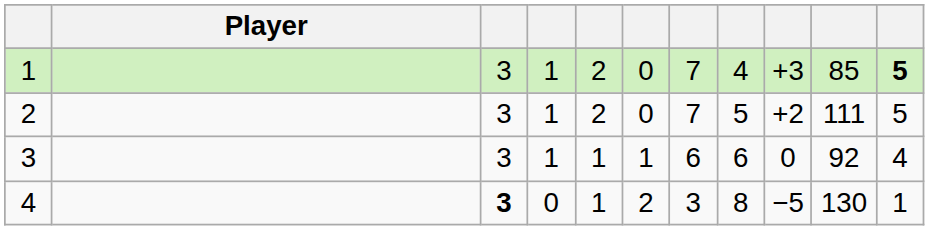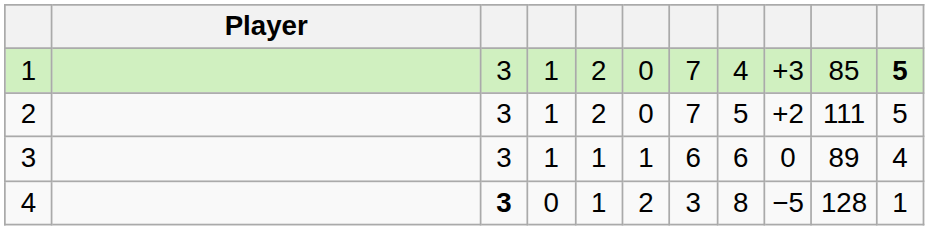(844, 158) 92 -> (844, 158) 89
(844, 202) 130 -> (844, 202) 128
